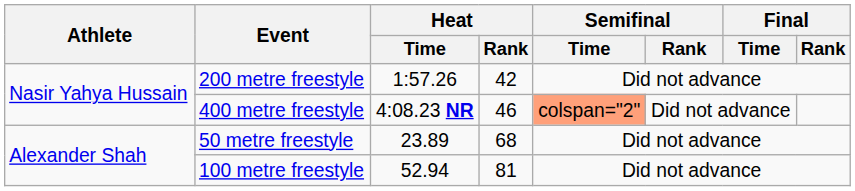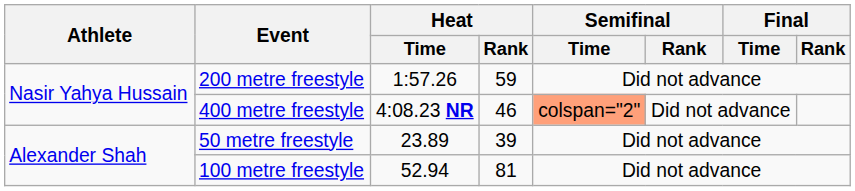(506, 80) 42 -> (506, 80) 59
(506, 141) 68 -> (506, 141) 39
